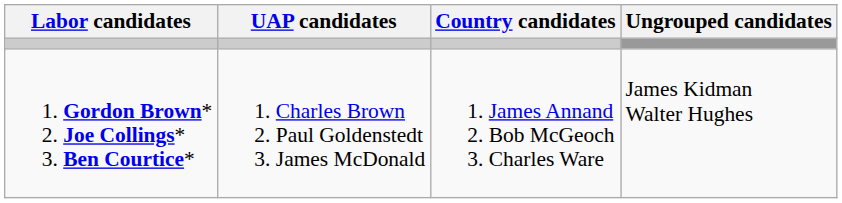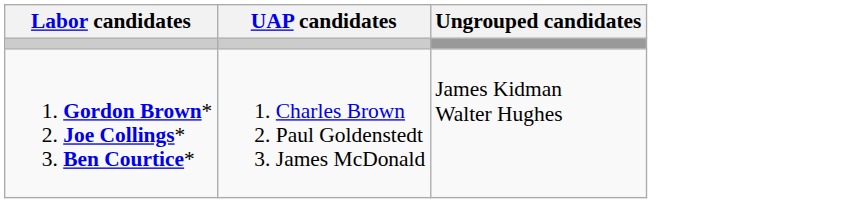- column: (525, 21)
